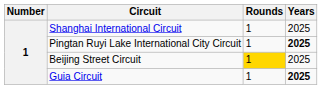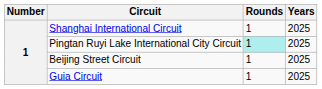(248, 44) no background -> (248, 44) paleturquoise background
(299, 44) bold -> (299, 44) normal
(248, 60) gold background -> (248, 60) no background
(299, 76) bold -> (299, 76) normal
